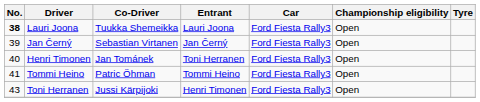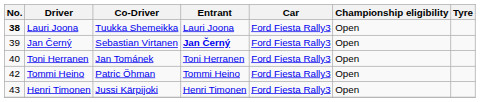(205, 43) normal -> (207, 43) bold
(59, 58) Henri Timonen -> (58, 58) Toni Herranen
(15, 73) 41 -> (15, 73) 42
(58, 89) Toni Herranen -> (59, 89) Henri Timonen
